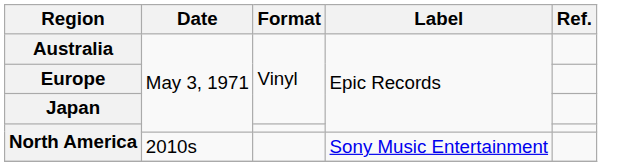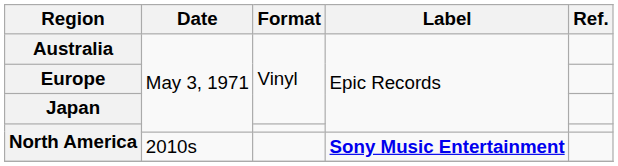(439, 146) normal -> (447, 146) bold
